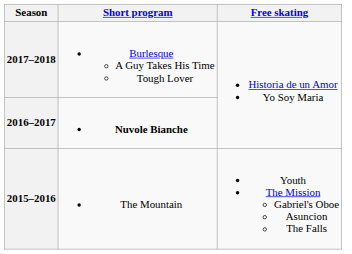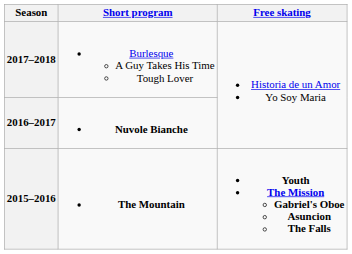(138, 205) normal -> (138, 205) bold
(279, 205) normal -> (282, 205) bold
